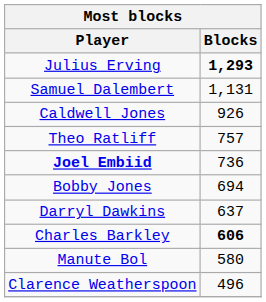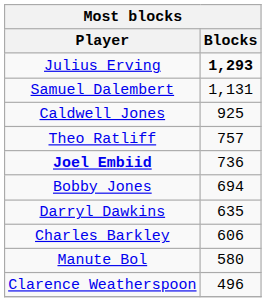(231, 114) 926 -> (231, 114) 925
(231, 212) 637 -> (231, 212) 635
(231, 236) bold -> (231, 236) normal
